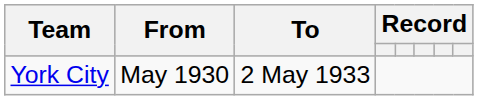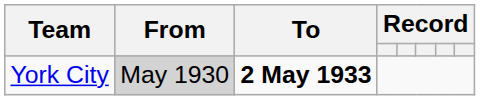(175, 74) no background -> (175, 74) lightgrey background
(305, 74) normal -> (306, 74) bold
